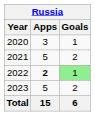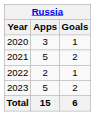(45, 73) bold -> (45, 73) normal
(75, 73) lightgreen background -> (75, 73) no background
